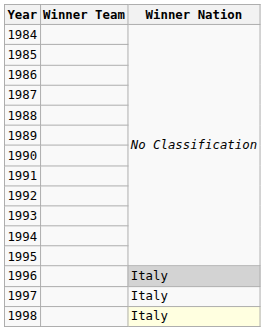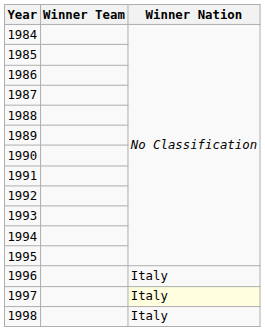(149, 276) lightgrey background -> (149, 276) no background
(149, 296) no background -> (149, 296) lightyellow background
(149, 316) lightyellow background -> (149, 316) no background
